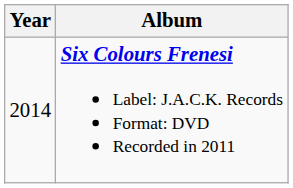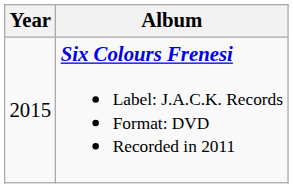(30, 109) 2014 -> (30, 109) 2015
